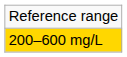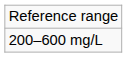(56, 40) gold background -> (56, 40) no background
